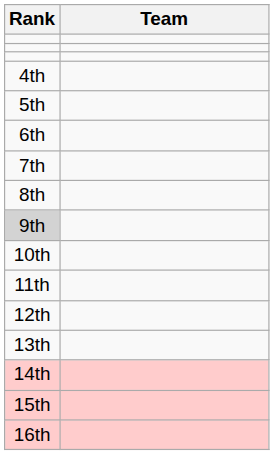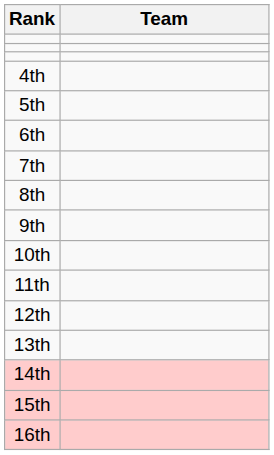(32, 225) lightgrey background -> (32, 225) no background
